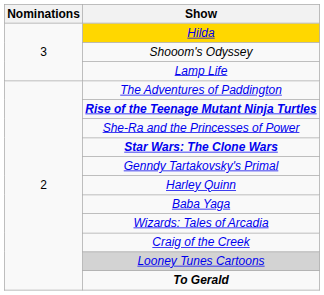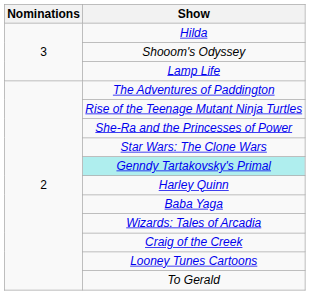(201, 33) gold background -> (194, 33) no background
(201, 109) bold -> (194, 109) normal
(201, 147) bold -> (194, 147) normal
(201, 166) no background -> (194, 166) paleturquoise background
(201, 261) lightgrey background -> (194, 261) no background
(201, 280) bold -> (194, 280) normal
